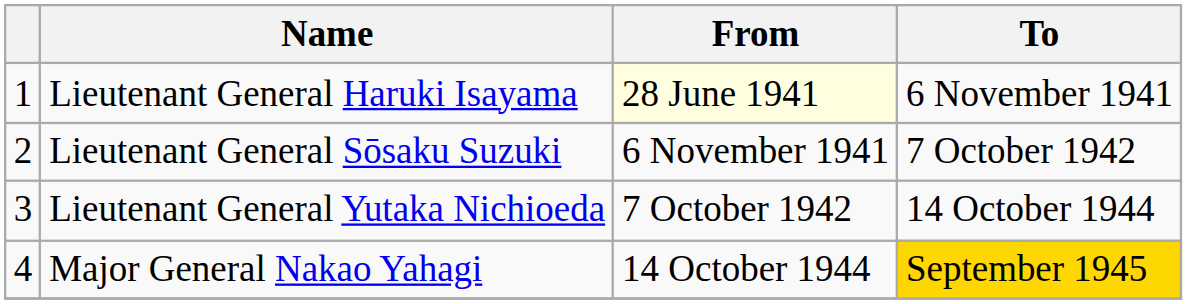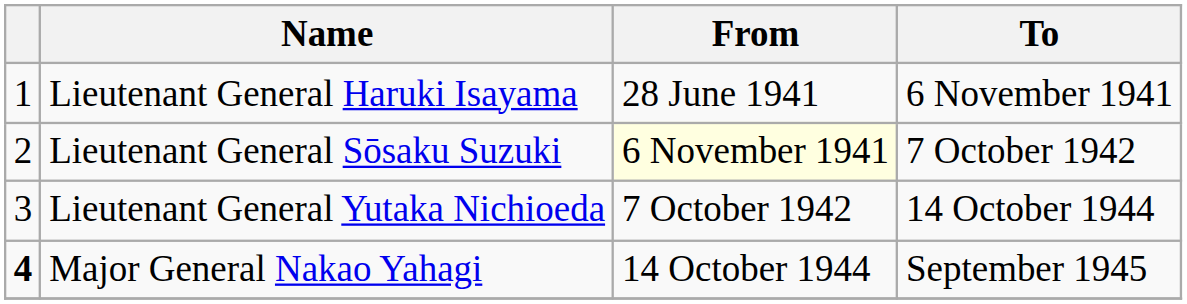(721, 92) lightyellow background -> (721, 92) no background
(756, 151) no background -> (756, 151) lightyellow background
(23, 268) normal -> (23, 268) bold
(1027, 268) gold background -> (1027, 268) no background
